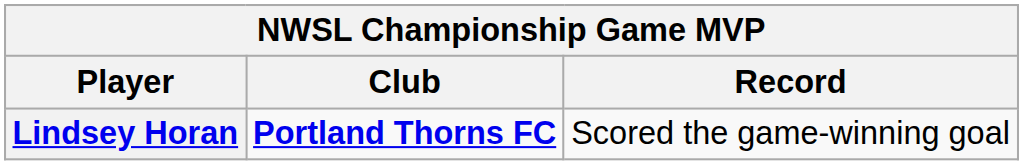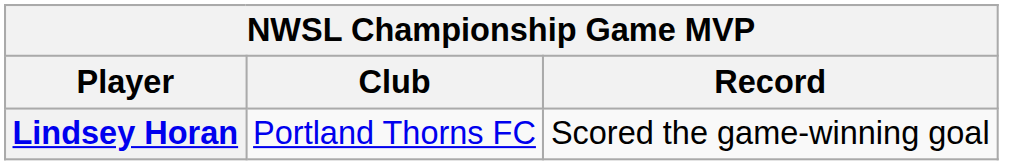(405, 133) bold -> (395, 133) normal
